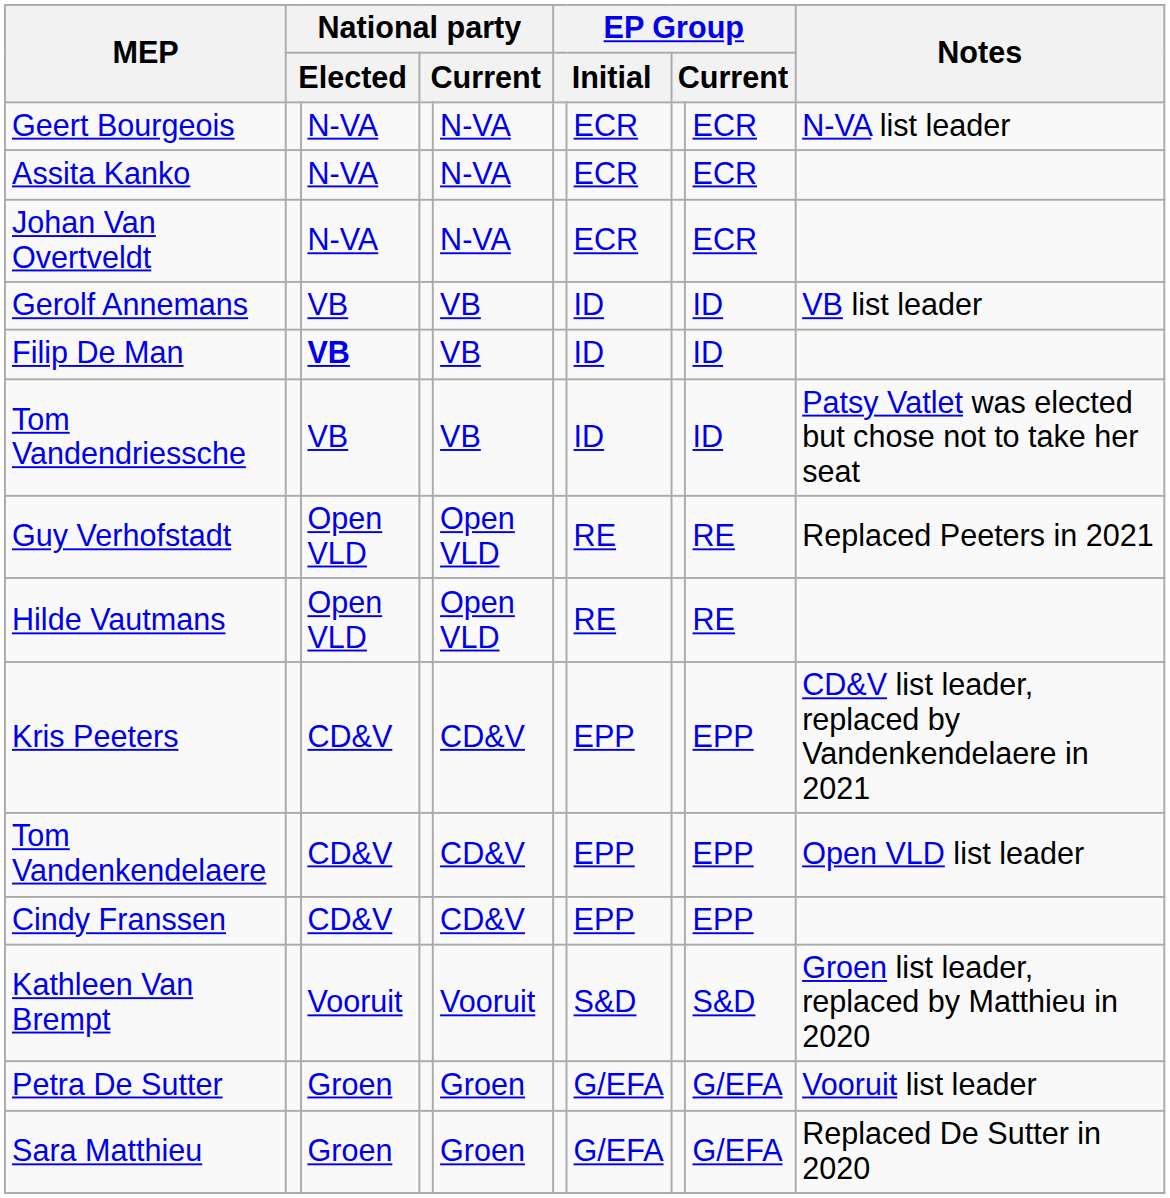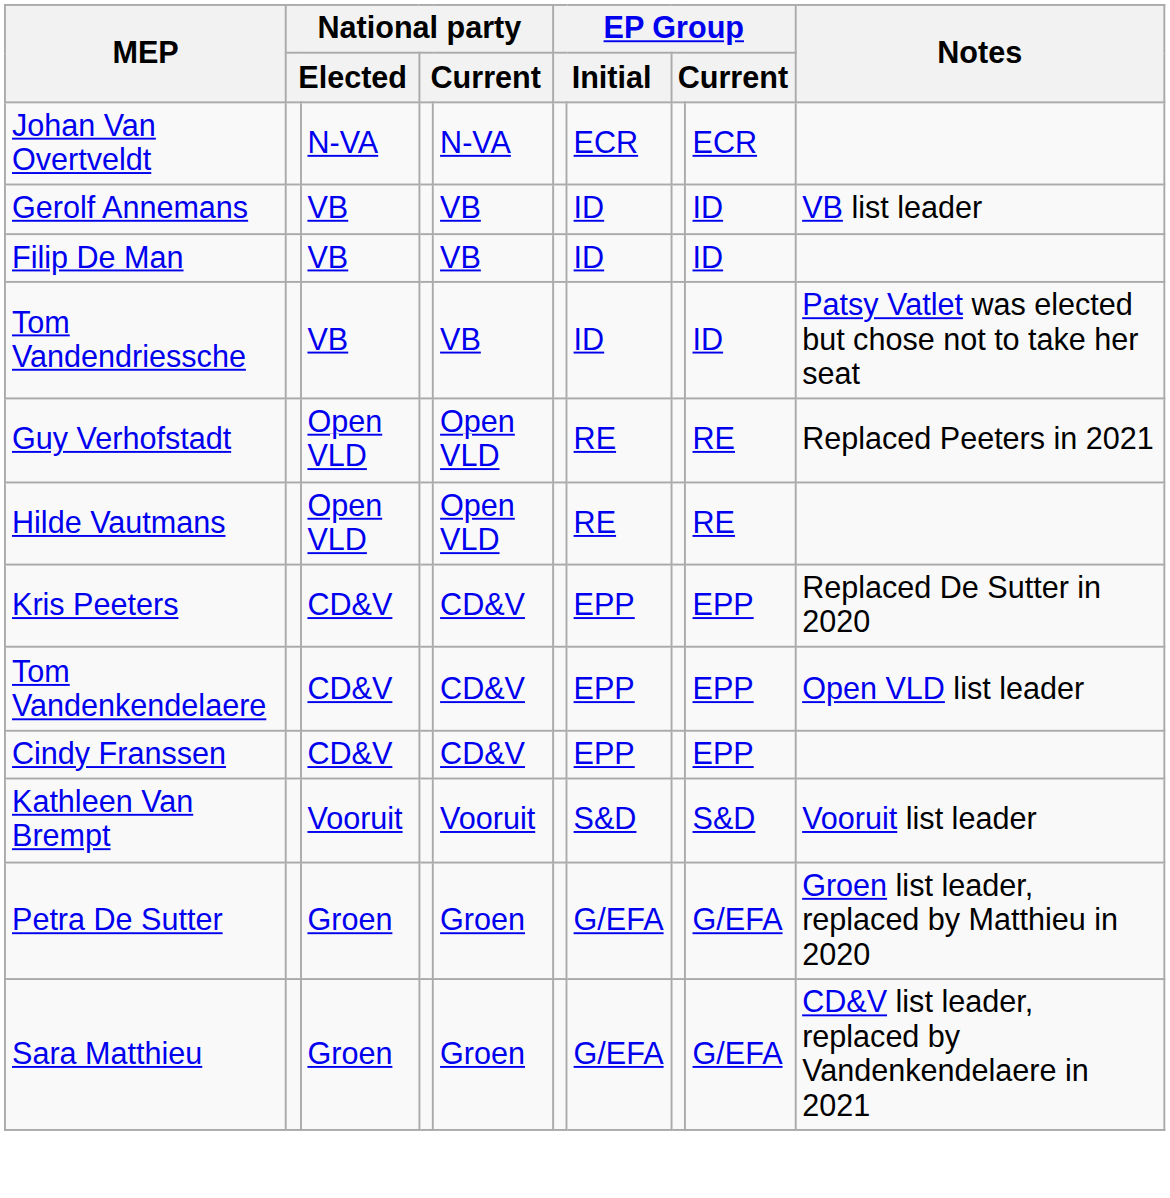- row: (123, 125)
- row: (101, 174)
(329, 353) bold -> (328, 256) normal
(945, 736) CD&V list leader, replaced by Vandenkendelaere in 2021 -> (952, 605) Replaced De Sutter in 2020
(960, 1002) Groen list leader, replaced by Matthieu in 2020 -> (919, 819) Vooruit list leader
(919, 1085) Vooruit list leader -> (960, 919) Groen list leader, replaced by Matthieu in 2020
(952, 1151) Replaced De Sutter in 2020 -> (945, 1054) CD&V list leader, replaced by Vandenkendelaere in 2021
